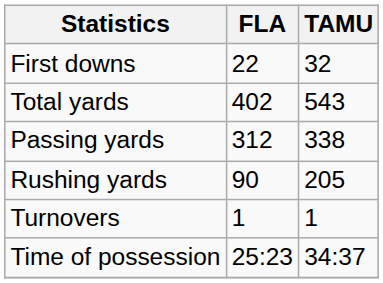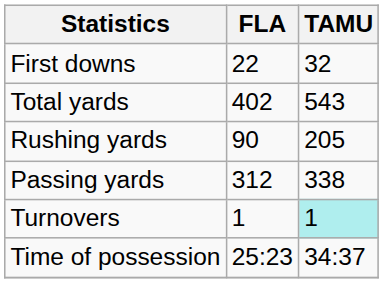rows swapped: (89, 179) <-> (87, 140)
(311, 218) no background -> (311, 218) paleturquoise background
